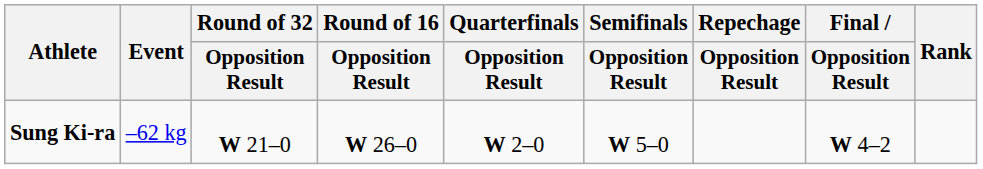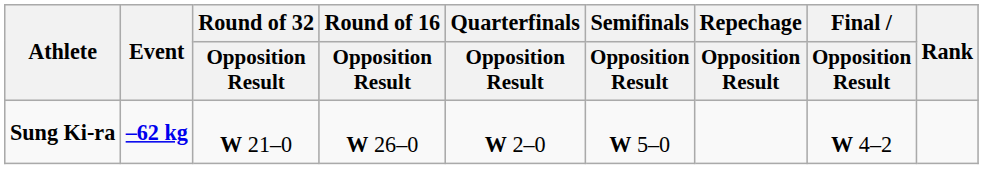(156, 132) normal -> (157, 132) bold
